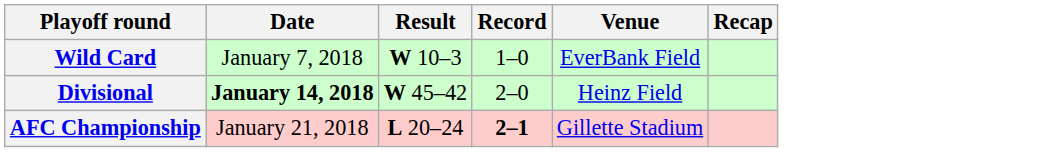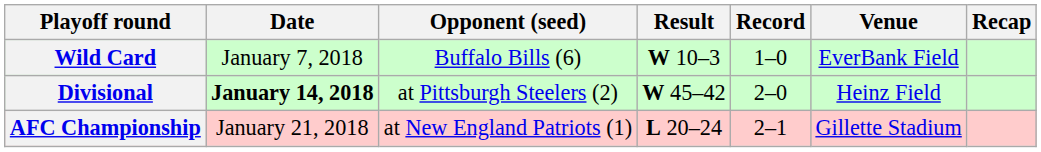+ column: (508, 22)
(512, 127) bold -> (771, 127) normal
